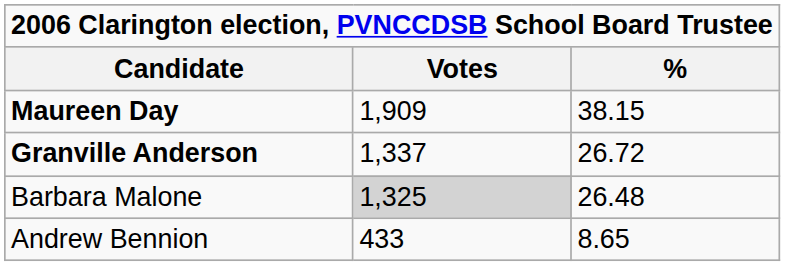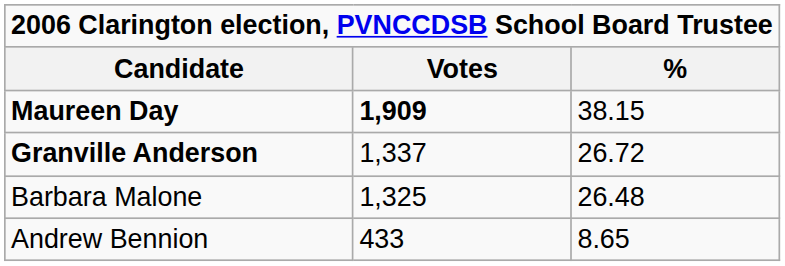(393, 111) normal -> (393, 111) bold
(393, 196) lightgrey background -> (393, 196) no background
